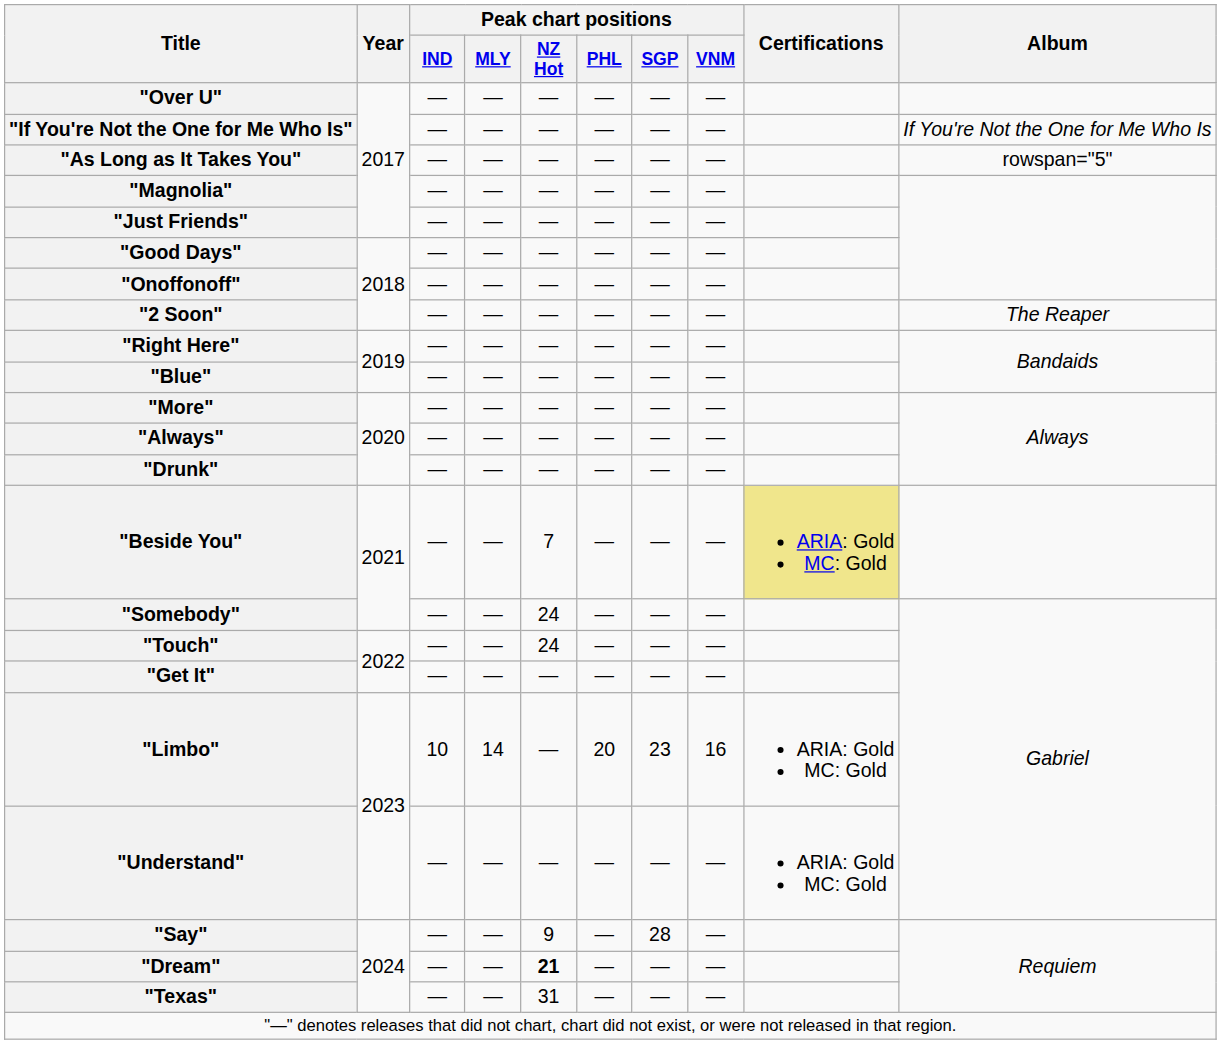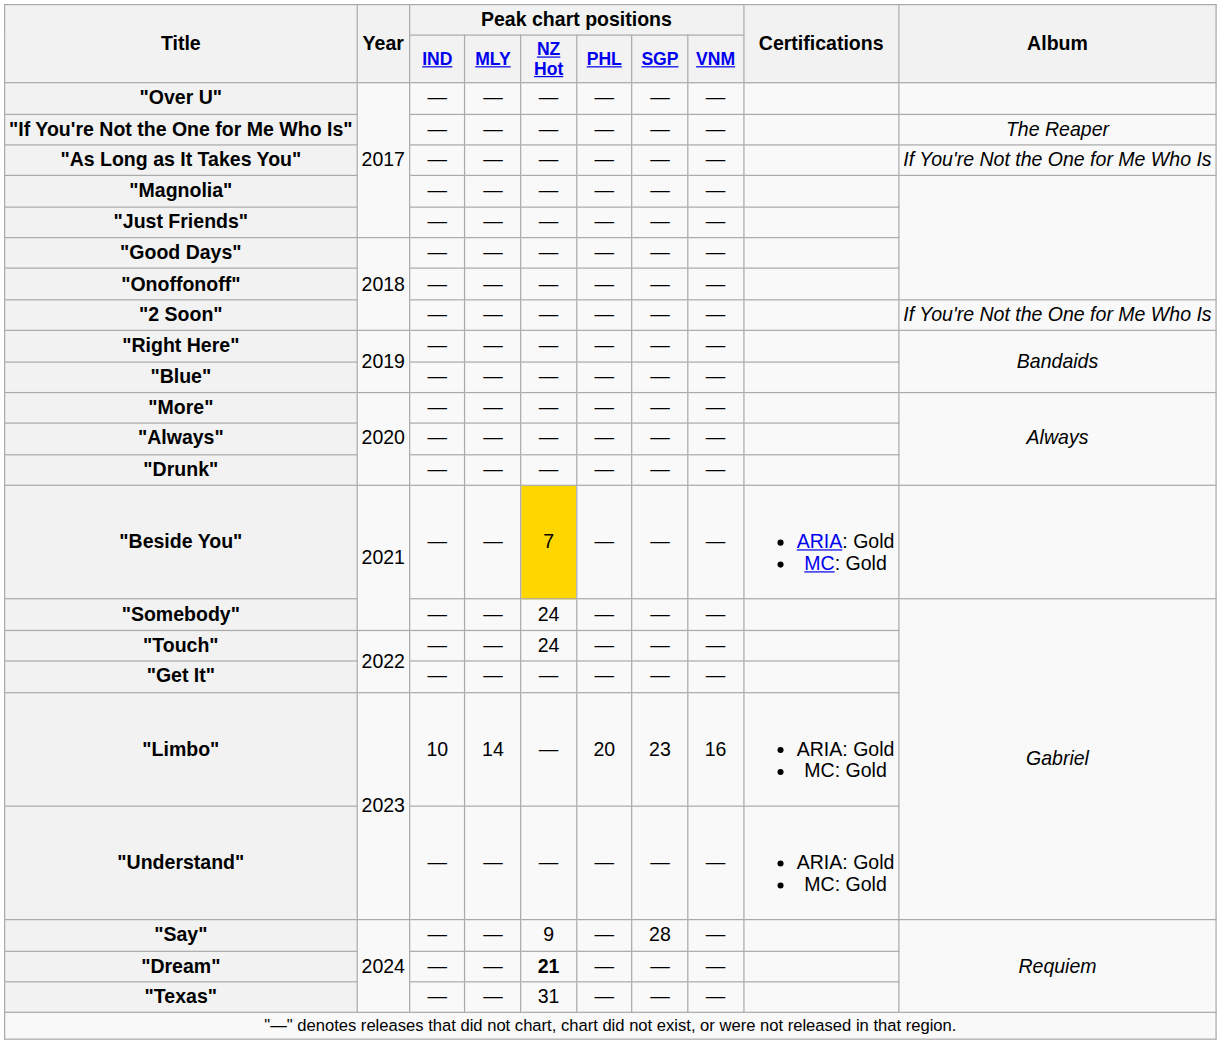(1057, 129) If You're Not the One for Me Who Is -> (1057, 129) The Reaper
(1057, 160) rowspan="5" -> (1057, 160) If You're Not the One for Me Who Is
(1057, 314) The Reaper -> (1057, 314) If You're Not the One for Me Who Is
(549, 542) no background -> (549, 542) gold background
(821, 553) khaki background -> (821, 553) no background
